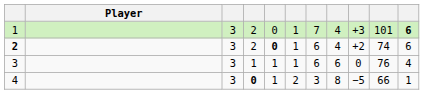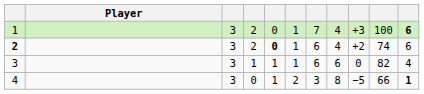(383, 30) 101 -> (383, 30) 100
(383, 64) 76 -> (383, 64) 82
(254, 81) bold -> (254, 81) normal
(408, 81) normal -> (408, 81) bold
